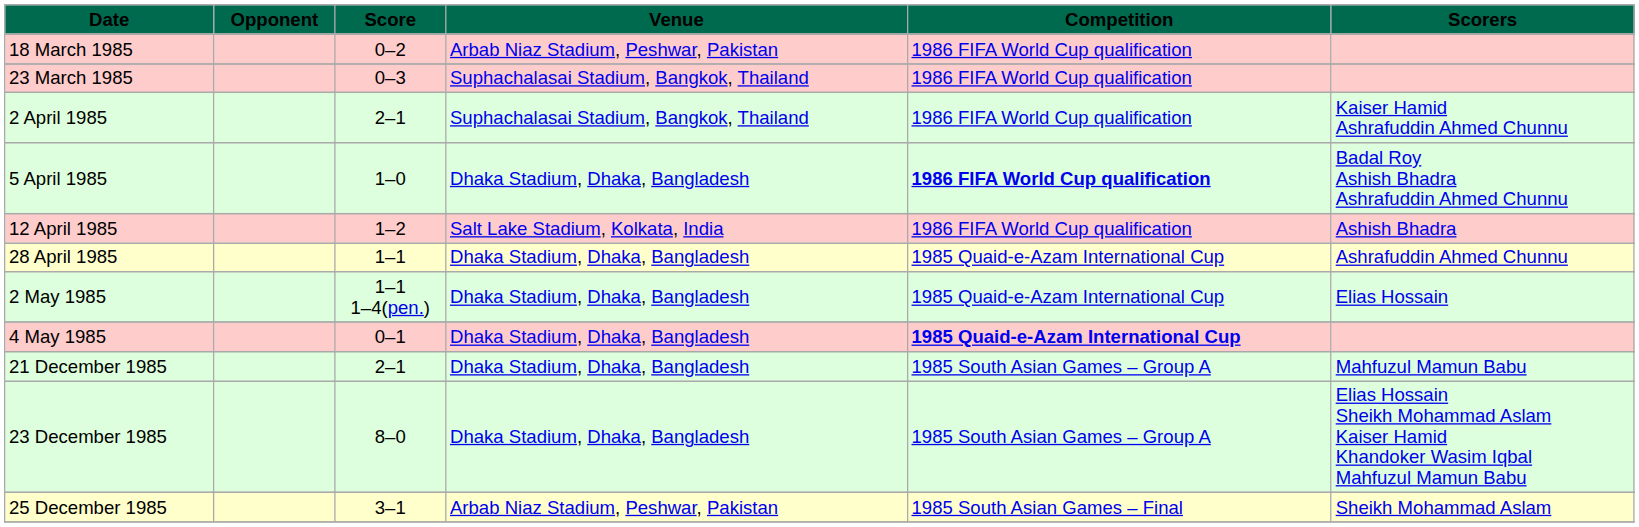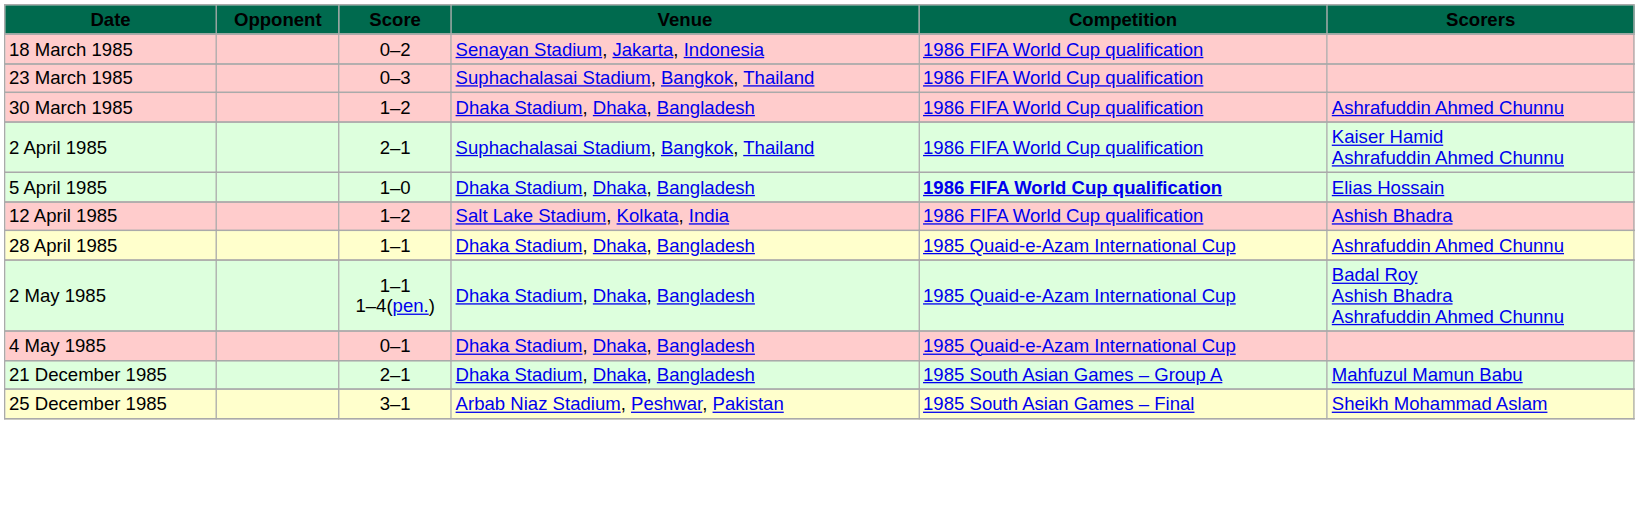(614, 49) Arbab Niaz Stadium, Peshwar, Pakistan -> (610, 49) Senayan Stadium, Jakarta, Indonesia
+ row: (71, 108)
(1452, 178) Badal Roy Ashish Bhadra Ashrafuddin Ahmed Chunnu -> (1388, 187) Elias Hossain
(1392, 297) Elias Hossain -> (1448, 296) Badal Roy Ashish Bhadra Ashrafuddin Ahmed Chunnu
(1076, 337) bold -> (1079, 346) normal
- row: (88, 437)
